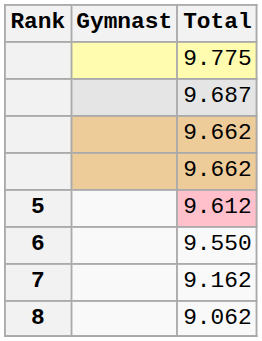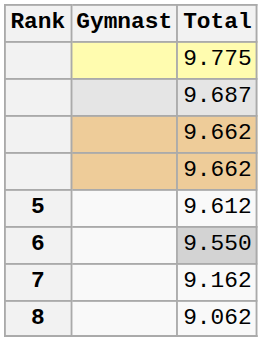(217, 208) pink background -> (217, 208) no background
(217, 245) no background -> (217, 245) lightgrey background
